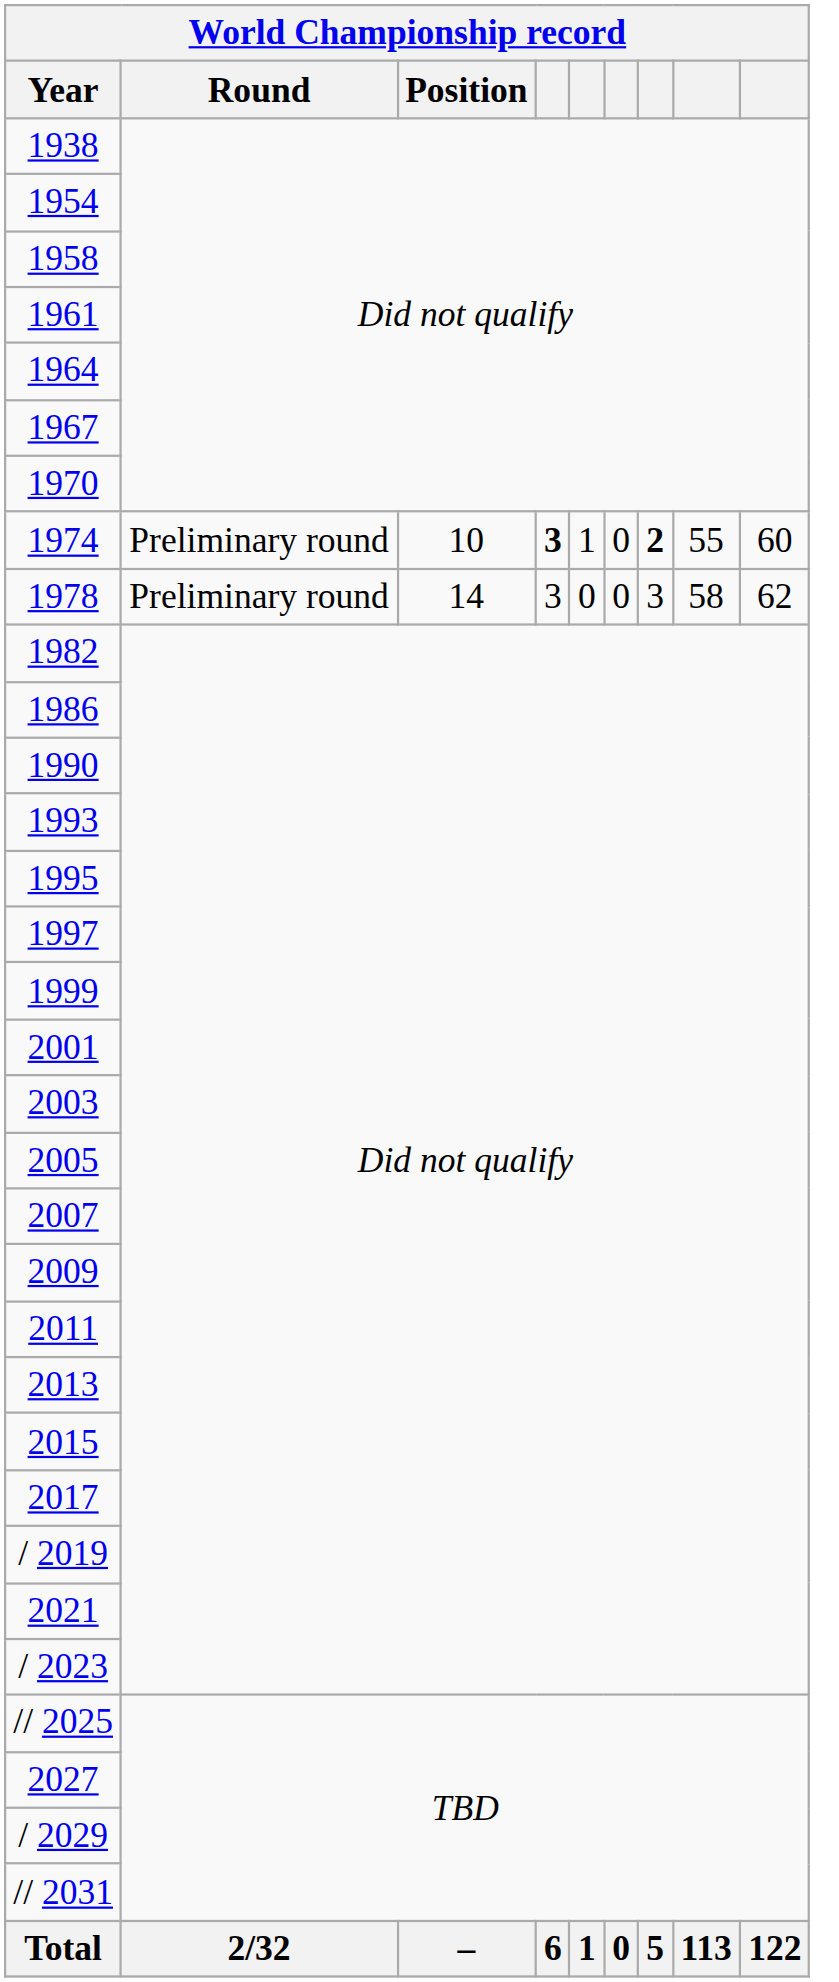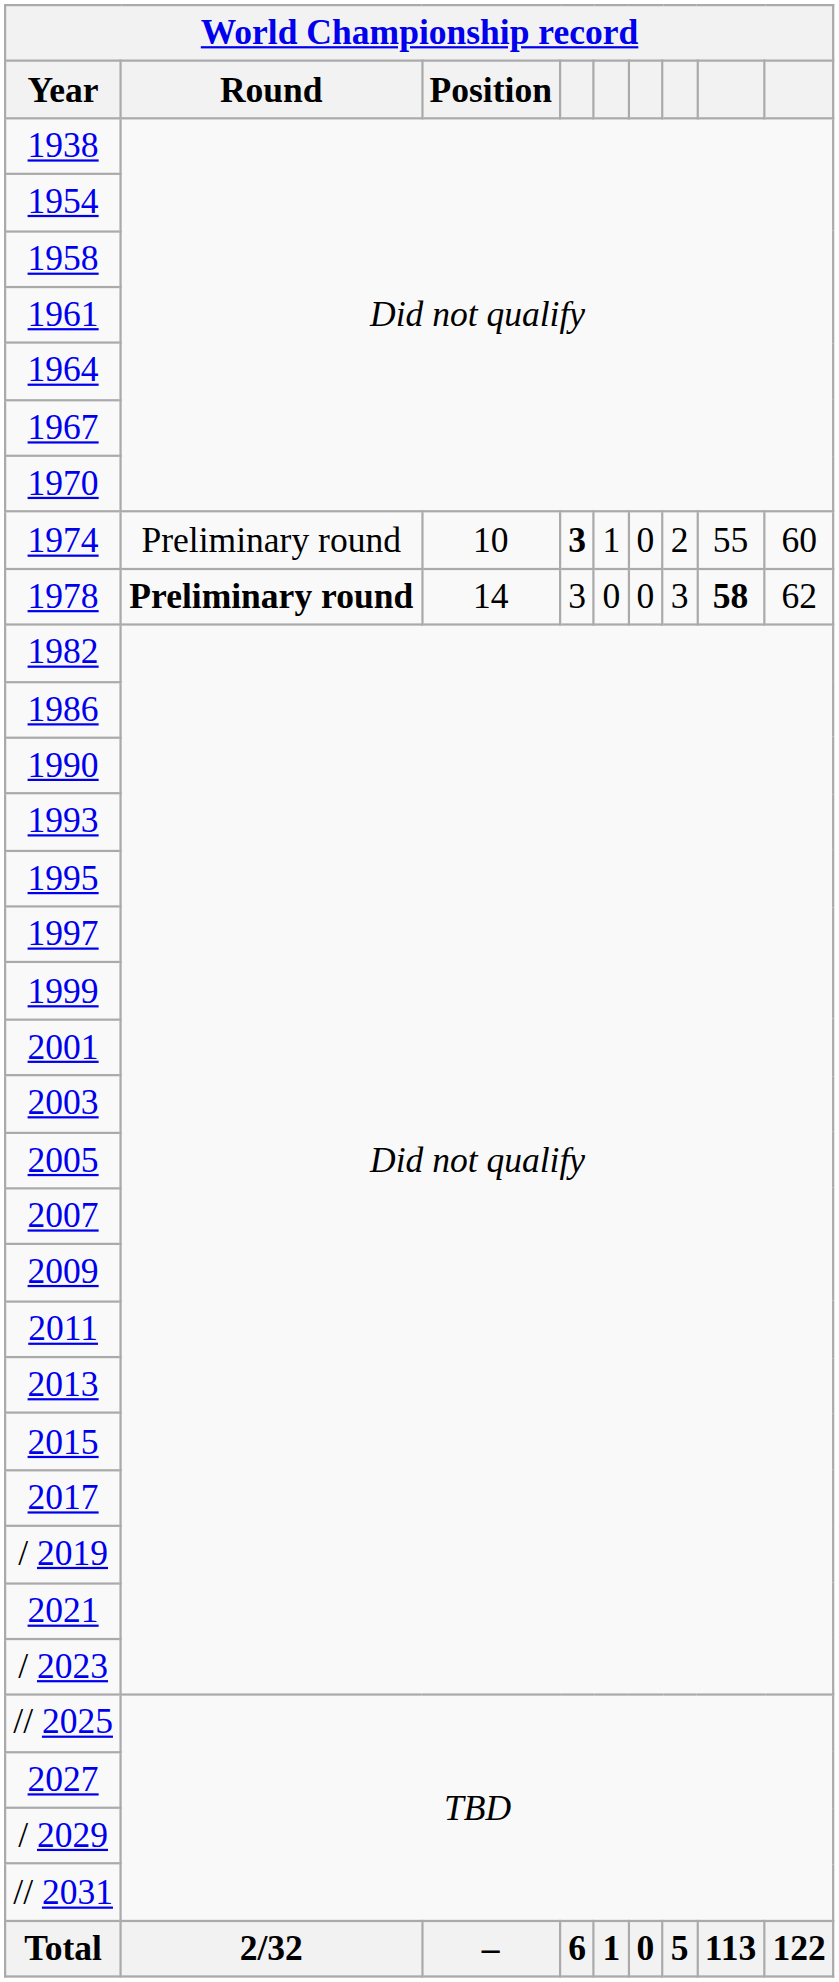(655, 539) bold -> (680, 539) normal
(259, 595) normal -> (271, 595) bold
(706, 595) normal -> (730, 595) bold
